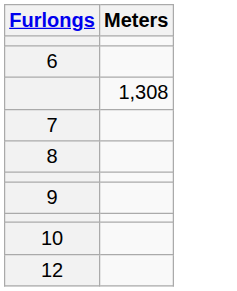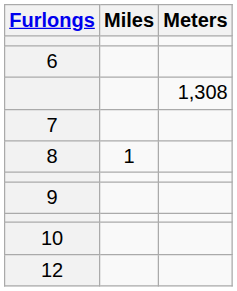+ column: (129, 20)
